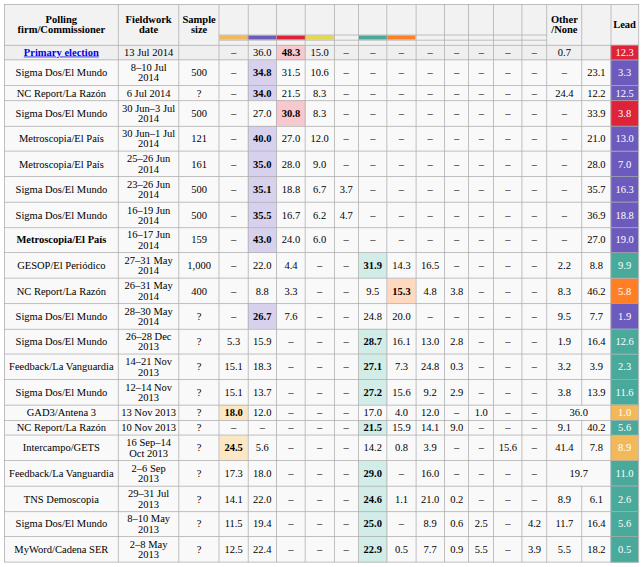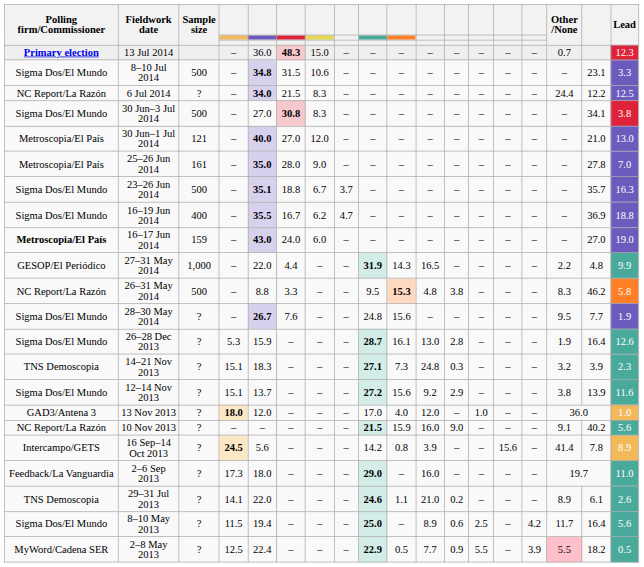(596, 114) 33.9 -> (596, 114) 34.1
(596, 164) 28.0 -> (596, 164) 27.8
(199, 215) 500 -> (199, 215) 400
(596, 266) 8.8 -> (596, 266) 4.8
(199, 291) 400 -> (199, 291) 500
(401, 317) 20.0 -> (401, 317) 15.6
(61, 367) Feedback/La Vanguardia -> (61, 367) TNS Demoscopia
(430, 428) 14.1 -> (430, 428) 16.0
(564, 550) no background -> (564, 550) pink background
